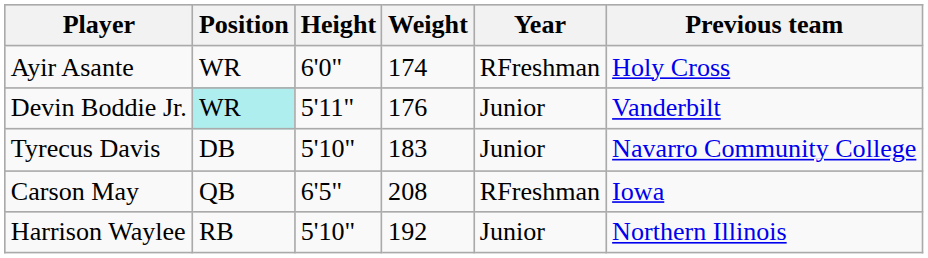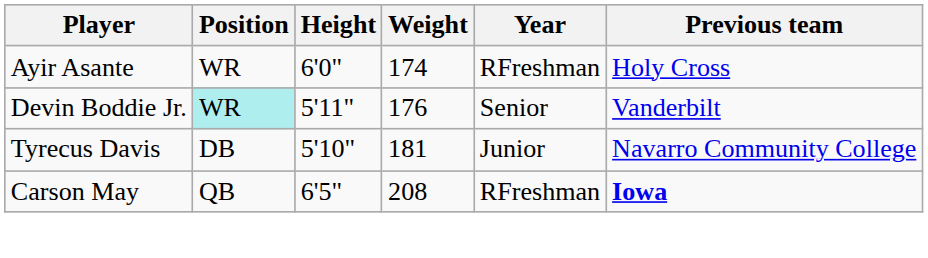(512, 107) Junior -> (514, 107) Senior
(408, 149) 183 -> (408, 149) 181
(638, 190) normal -> (640, 190) bold
- row: (98, 231)
